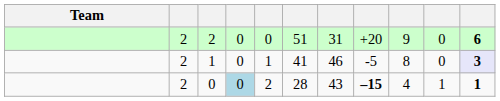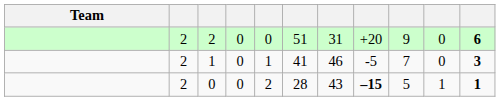(406, 61) 8 -> (406, 61) 7
(477, 61) lavender background -> (477, 61) no background
(240, 84) lightblue background -> (240, 84) no background
(406, 84) 4 -> (406, 84) 5
